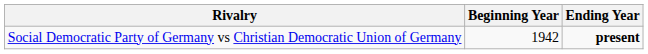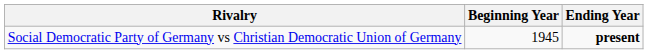(545, 37) 1942 -> (545, 37) 1945
